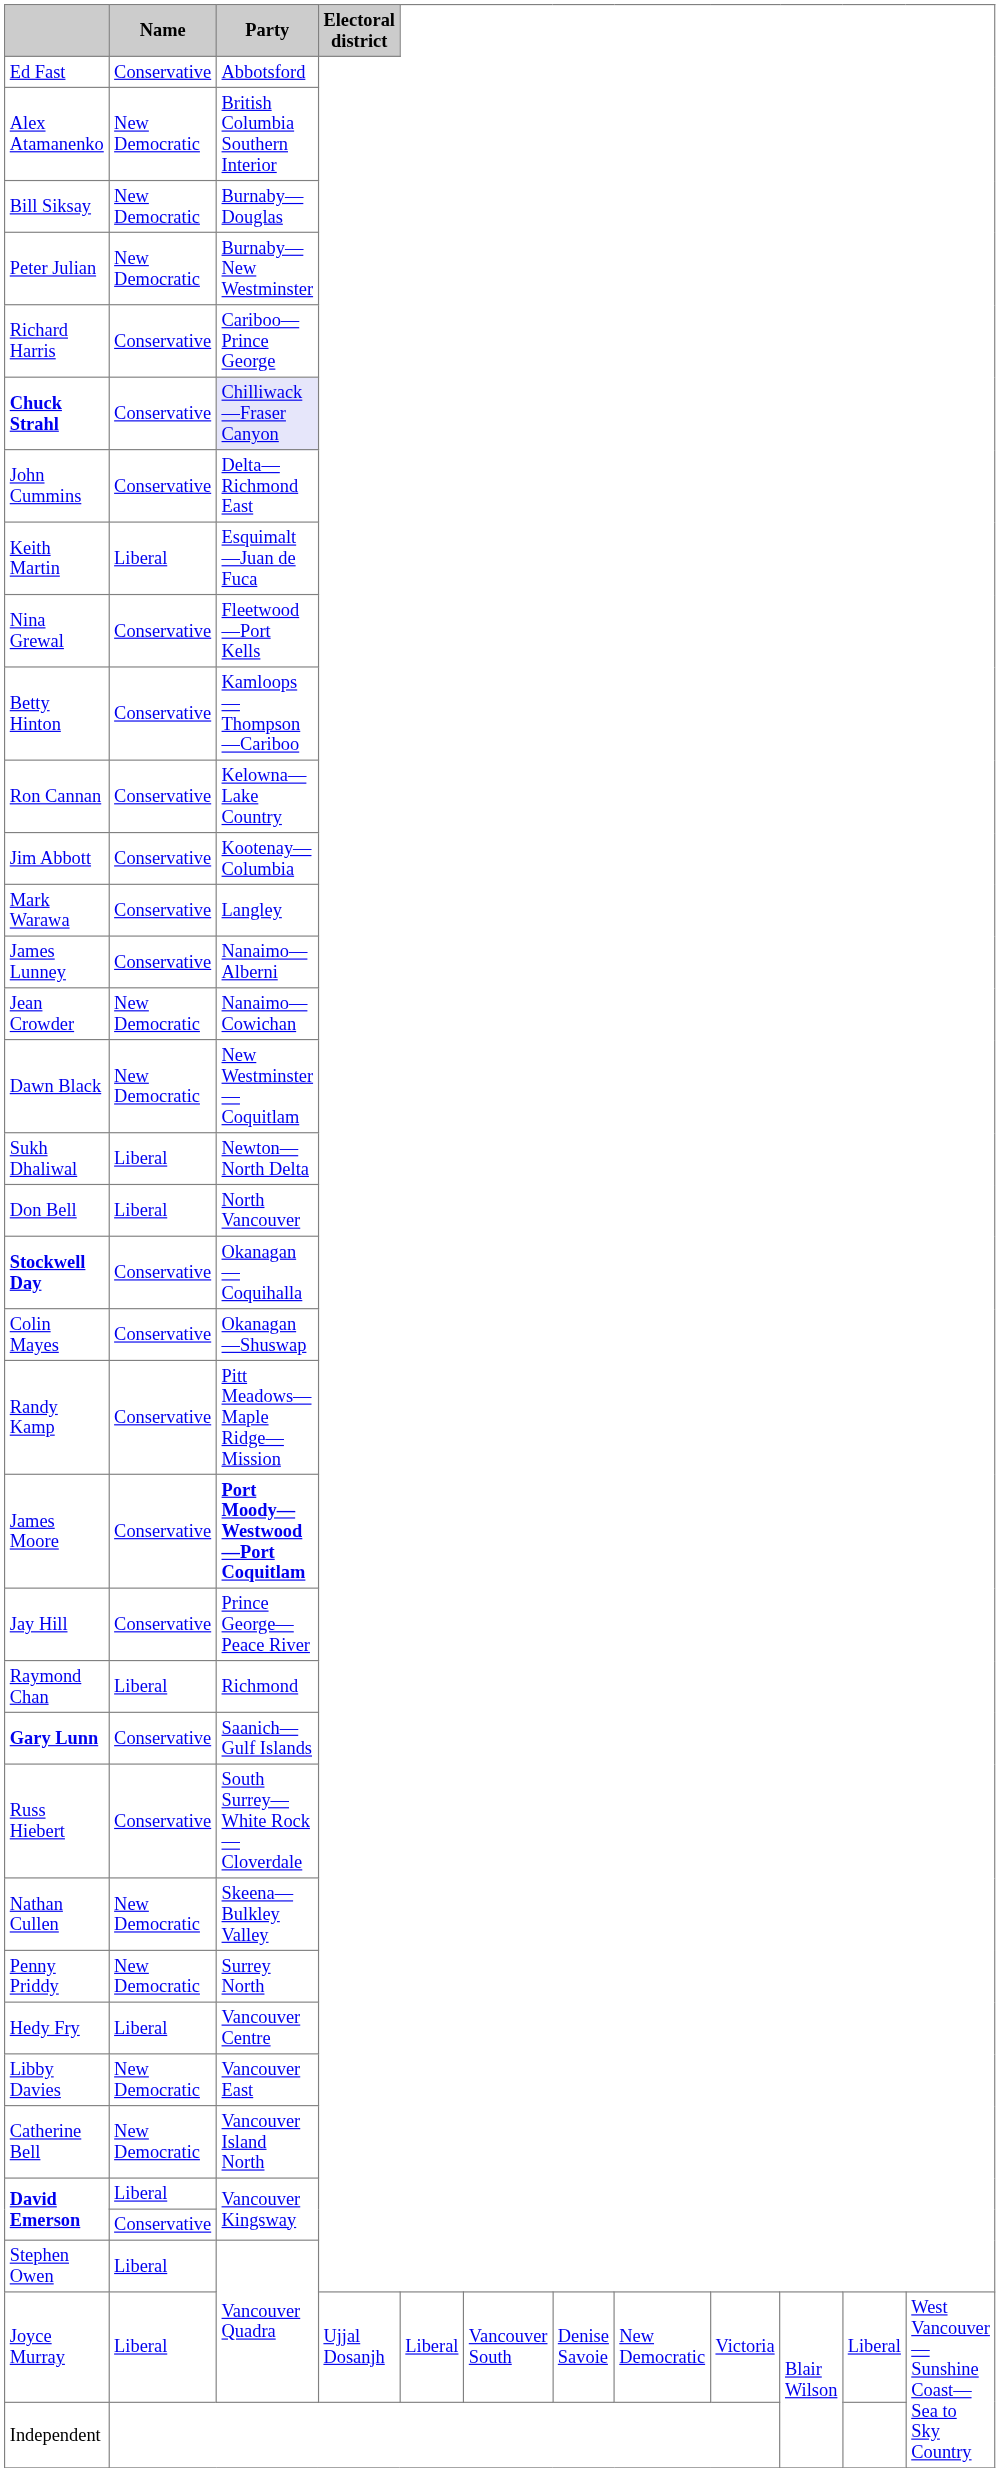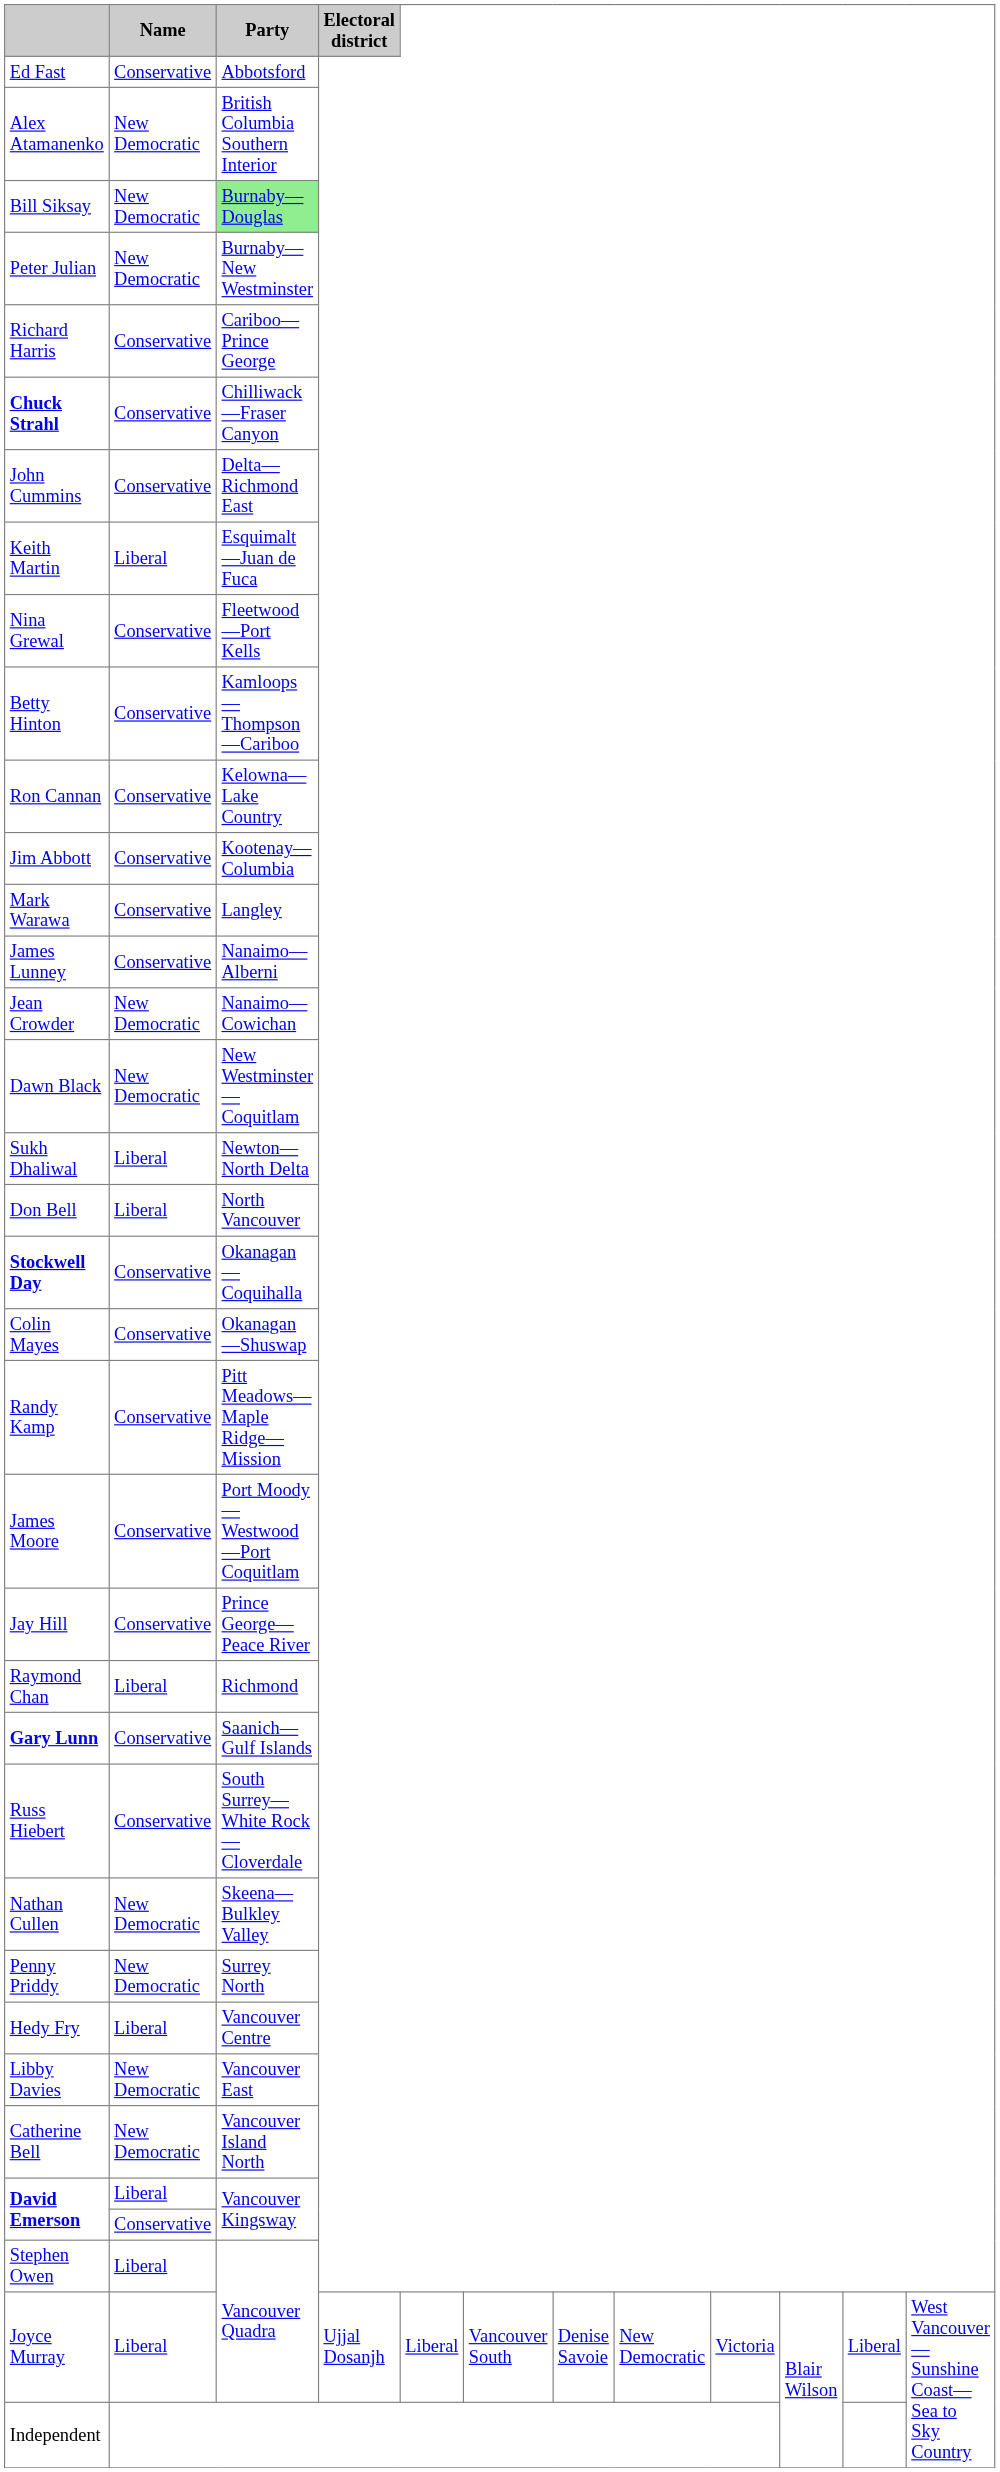(262, 206) no background -> (262, 206) lightgreen background
(262, 413) lavender background -> (262, 413) no background
(263, 1531) bold -> (266, 1531) normal
